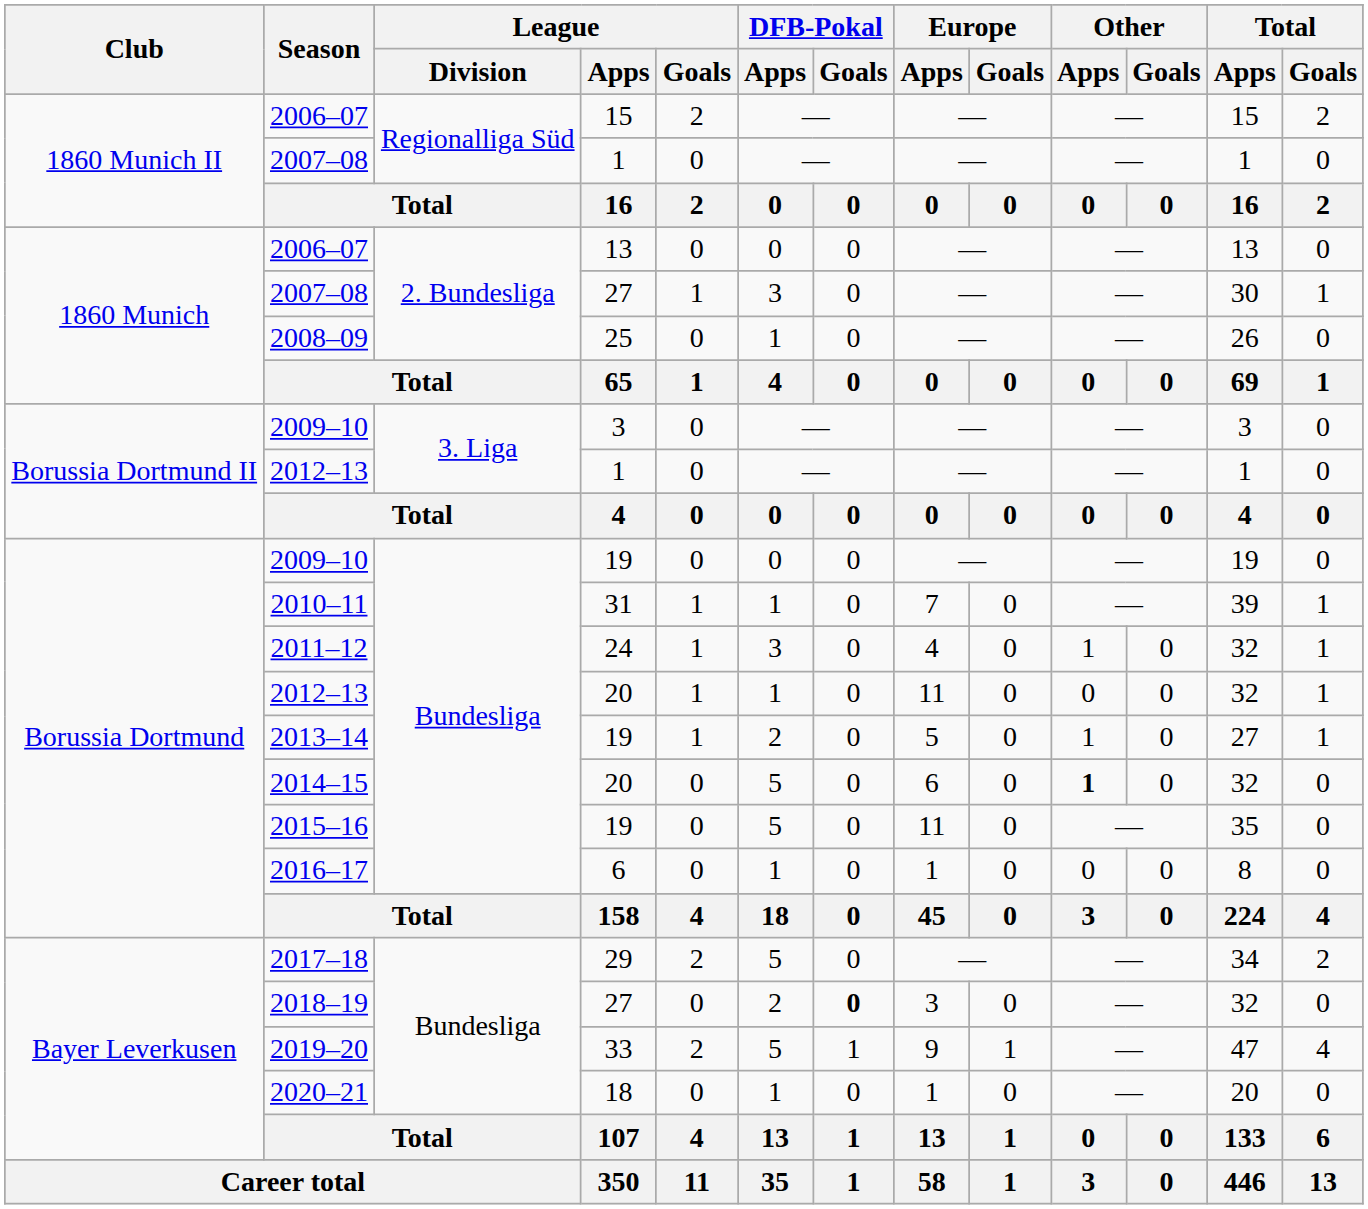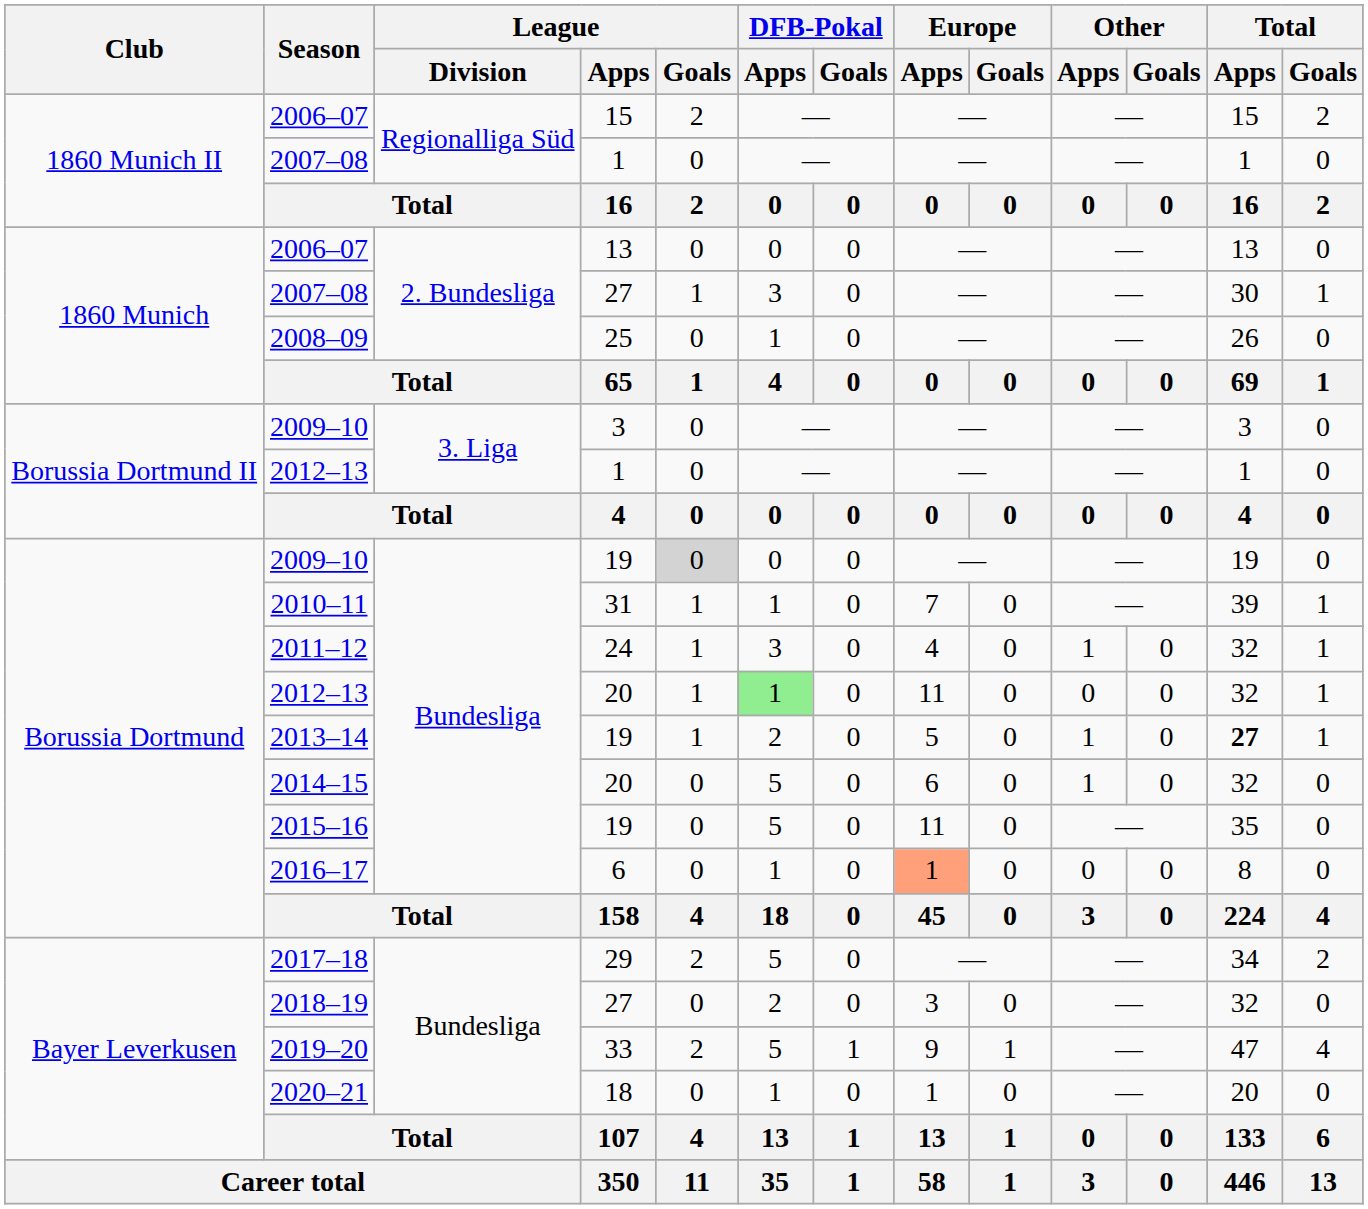(697, 559) no background -> (697, 559) lightgrey background
(775, 692) no background -> (775, 692) lightgreen background
(1245, 737) normal -> (1245, 737) bold
(1088, 781) bold -> (1088, 781) normal
(932, 870) no background -> (932, 870) lightsalmon background
(853, 1003) bold -> (853, 1003) normal
